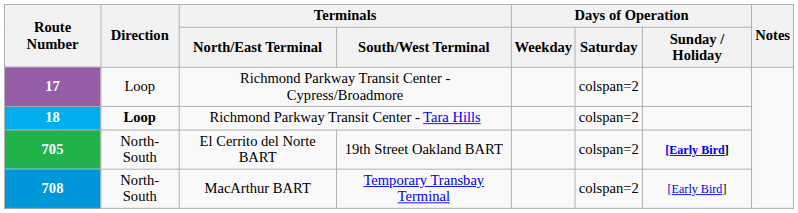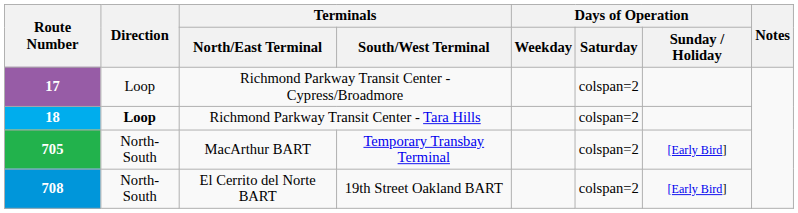(258, 149) El Cerrito del Norte BART -> (258, 149) MacArthur BART
(424, 149) 19th Street Oakland BART -> (424, 149) Temporary Transbay Terminal
(697, 149) bold -> (697, 150) normal
(258, 188) MacArthur BART -> (258, 188) El Cerrito del Norte BART
(424, 188) Temporary Transbay Terminal -> (424, 188) 19th Street Oakland BART
